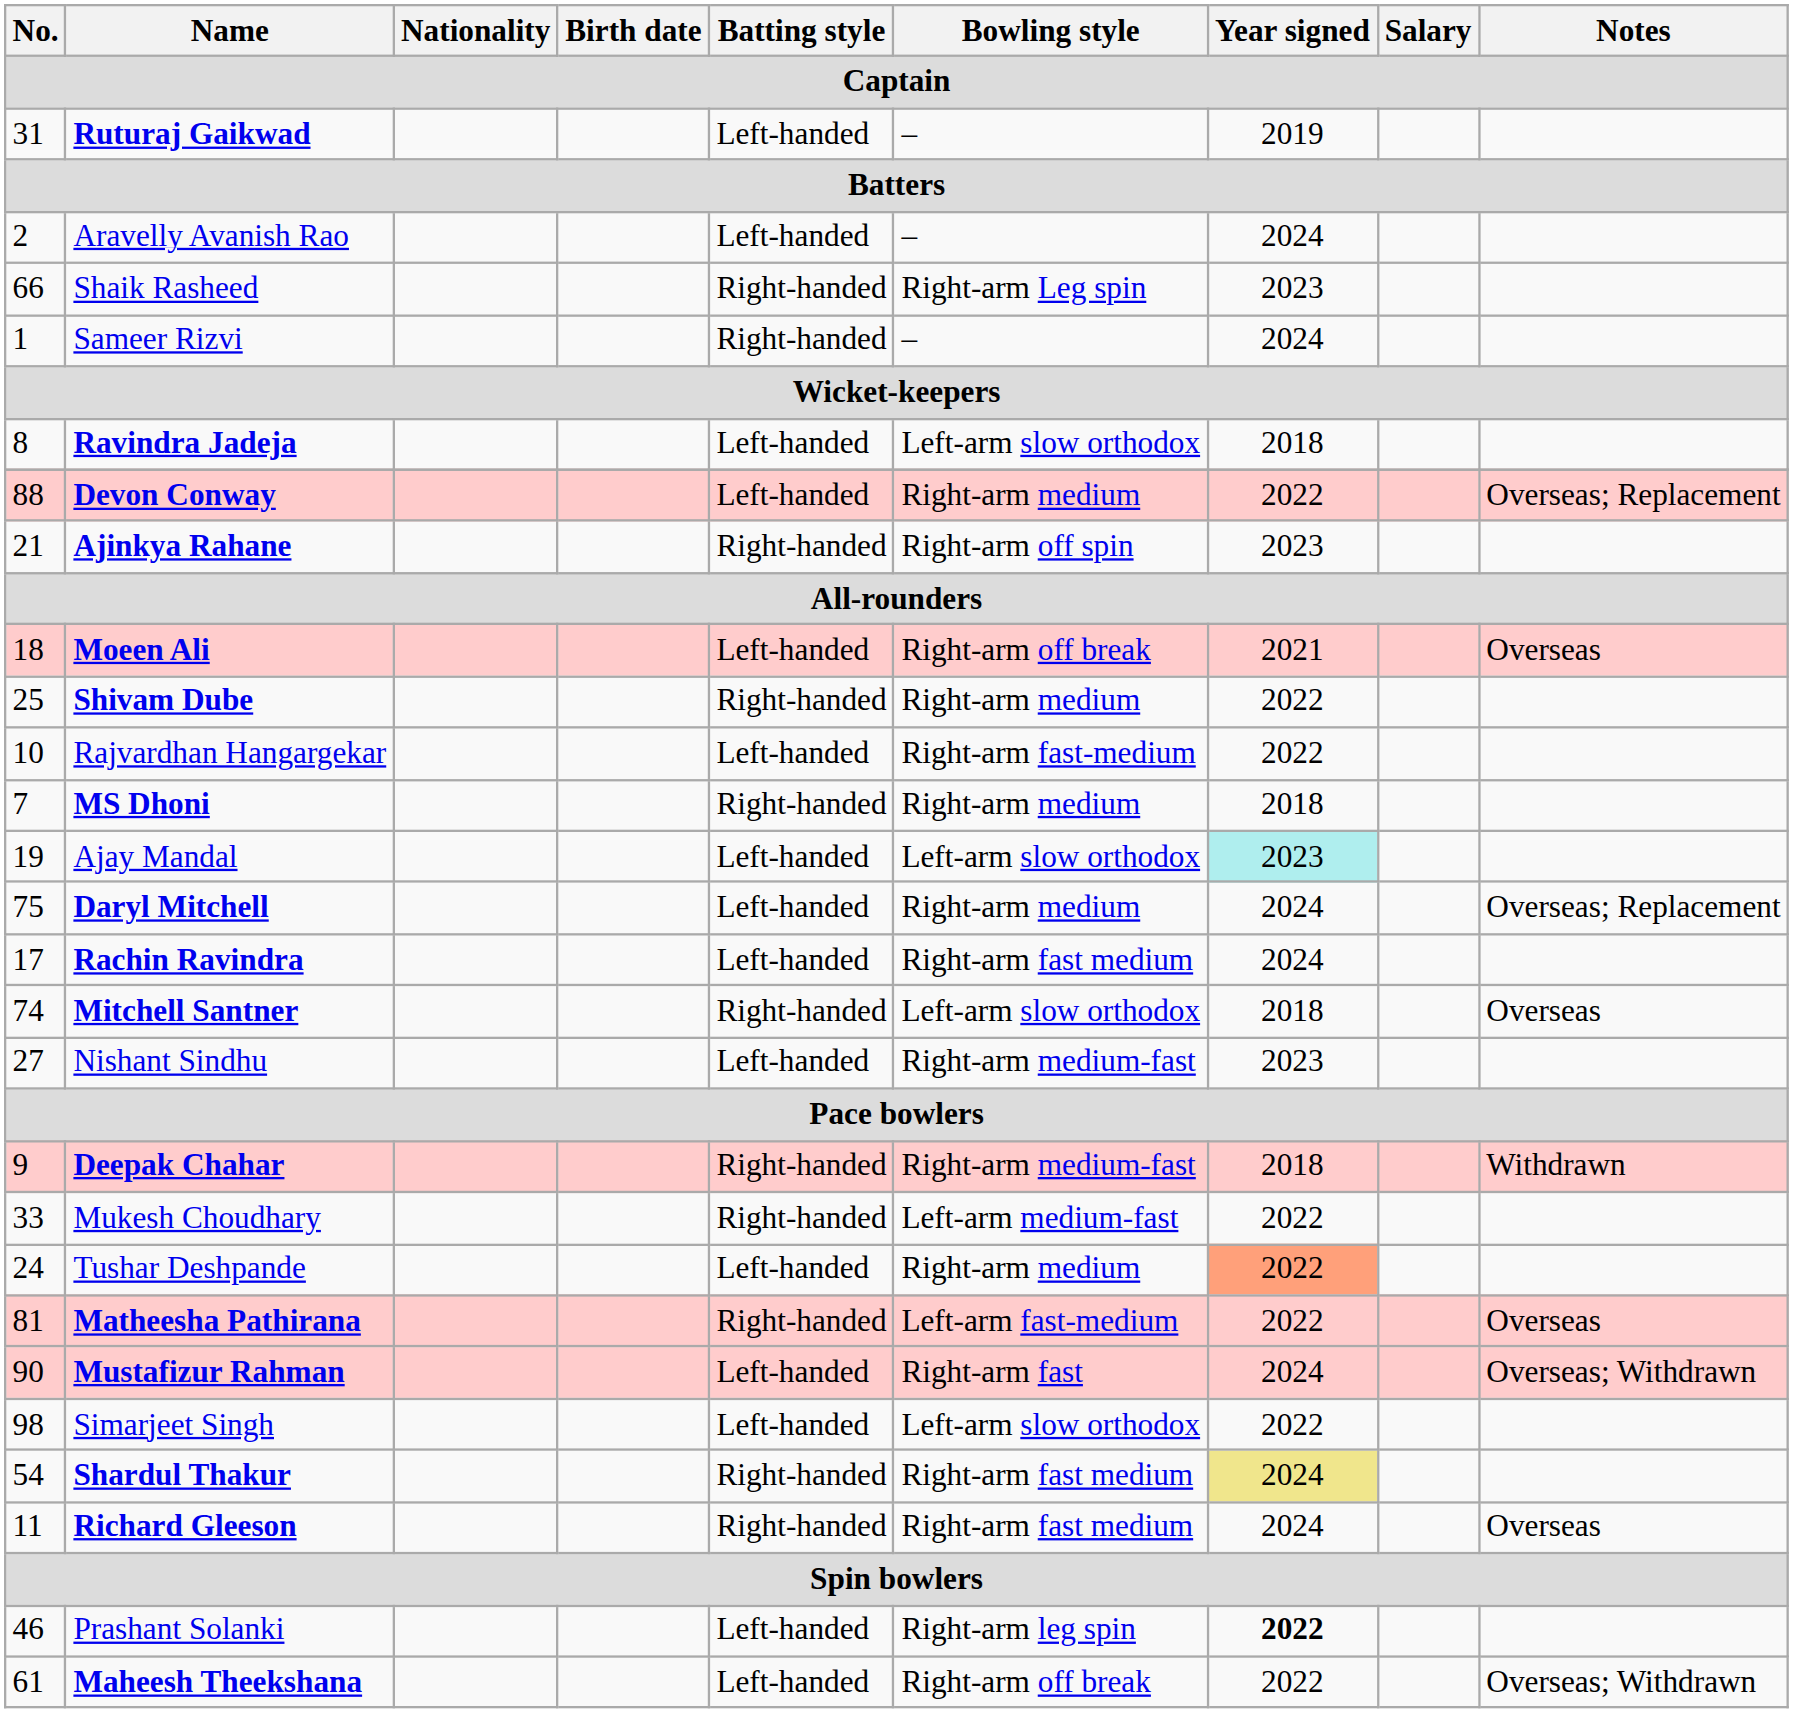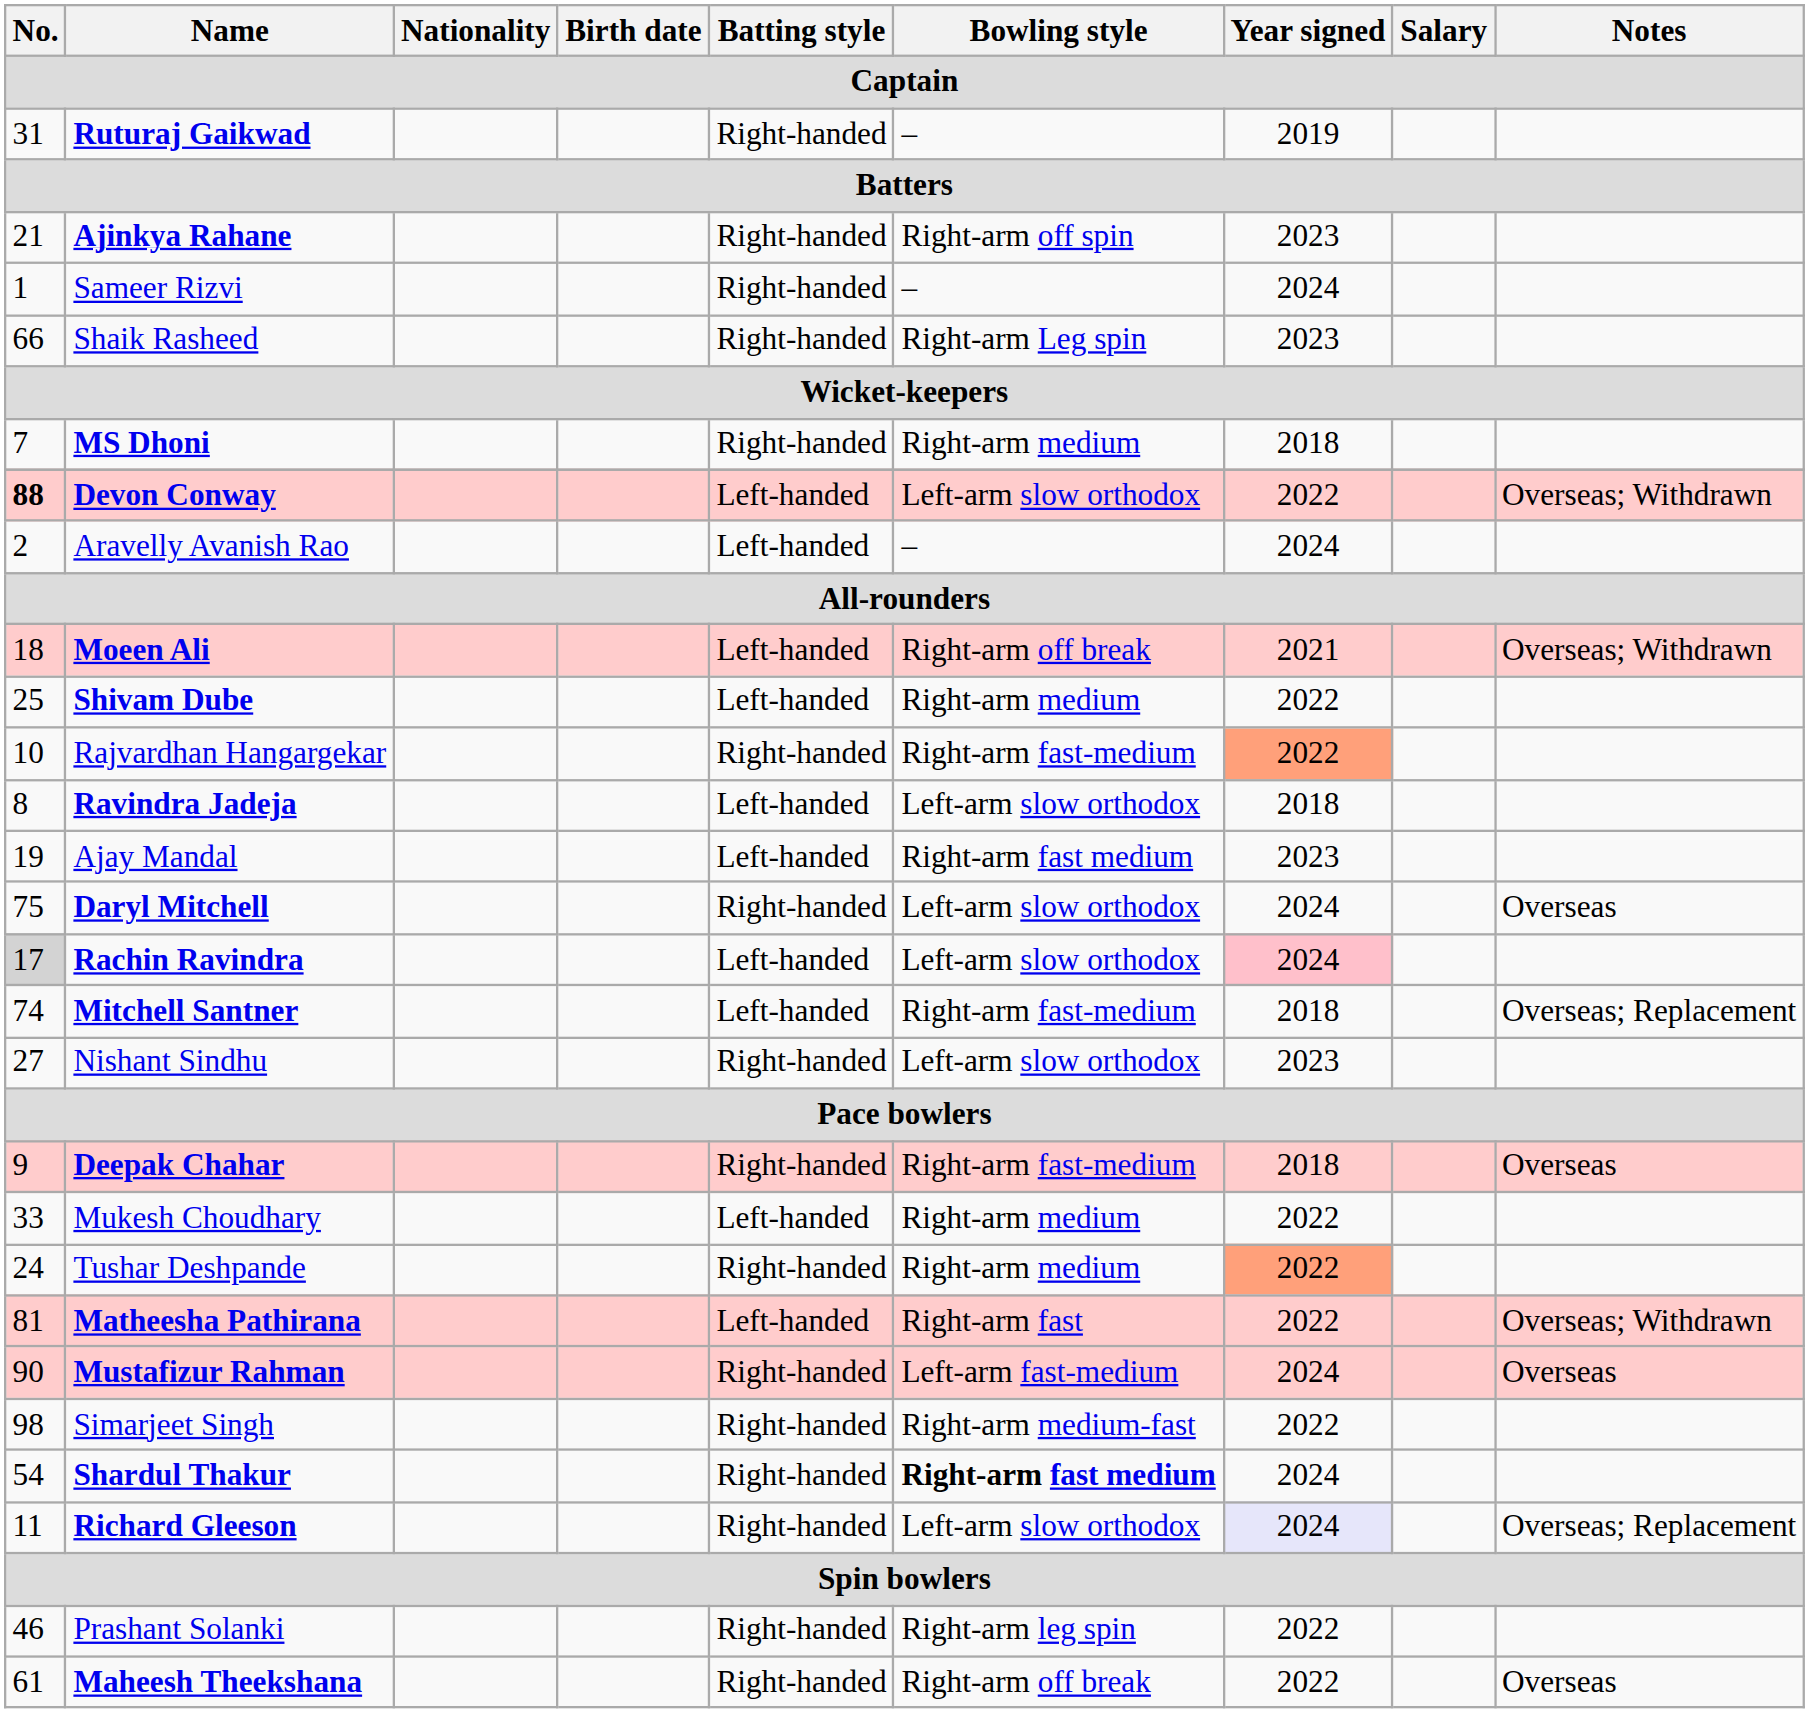(793, 133) Left-handed -> (801, 133) Right-handed
rows swapped: (182, 545) <-> (211, 236)
rows swapped: (166, 287) <-> (158, 339)
rows swapped: (142, 803) <-> (185, 442)
(28, 494) normal -> (28, 494) bold
(1021, 494) Right-arm medium -> (1051, 494) Left-arm slow orthodox
(1633, 494) Overseas; Replacement -> (1637, 494) Overseas; Withdrawn
(1544, 649) Overseas -> (1637, 649) Overseas; Withdrawn
(801, 700) Right-handed -> (793, 700) Left-handed
(793, 752) Left-handed -> (801, 752) Right-handed
(1292, 752) no background -> (1308, 752) lightsalmon background
(1051, 855) Left-arm slow orthodox -> (1047, 855) Right-arm fast medium
(1292, 855) paleturquoise background -> (1308, 855) no background
(793, 907) Left-handed -> (801, 907) Right-handed
(1021, 907) Right-arm medium -> (1051, 907) Left-arm slow orthodox
(1633, 907) Overseas; Replacement -> (1559, 907) Overseas
(28, 958) no background -> (28, 958) lightgrey background
(1047, 958) Right-arm fast medium -> (1051, 958) Left-arm slow orthodox
(1292, 958) no background -> (1308, 958) pink background
(801, 1010) Right-handed -> (793, 1010) Left-handed
(1051, 1010) Left-arm slow orthodox -> (1049, 1010) Right-arm fast-medium
(1544, 1010) Overseas -> (1649, 1010) Overseas; Replacement
(793, 1062) Left-handed -> (801, 1062) Right-handed
(1049, 1062) Right-arm medium-fast -> (1051, 1062) Left-arm slow orthodox
(1049, 1165) Right-arm medium-fast -> (1049, 1165) Right-arm fast-medium
(1556, 1165) Withdrawn -> (1559, 1165) Overseas
(801, 1216) Right-handed -> (793, 1216) Left-handed
(1040, 1216) Left-arm medium-fast -> (1021, 1216) Right-arm medium
(793, 1268) Left-handed -> (801, 1268) Right-handed
(801, 1320) Right-handed -> (793, 1320) Left-handed
(1040, 1320) Left-arm fast-medium -> (992, 1320) Right-arm fast
(1544, 1320) Overseas -> (1637, 1320) Overseas; Withdrawn
(793, 1371) Left-handed -> (801, 1371) Right-handed
(992, 1371) Right-arm fast -> (1040, 1371) Left-arm fast-medium
(1621, 1371) Overseas; Withdrawn -> (1559, 1371) Overseas
(793, 1423) Left-handed -> (801, 1423) Right-handed
(1051, 1423) Left-arm slow orthodox -> (1049, 1423) Right-arm medium-fast
(1047, 1474) normal -> (1059, 1474) bold
(1292, 1474) khaki background -> (1308, 1474) no background
(1047, 1526) Right-arm fast medium -> (1051, 1526) Left-arm slow orthodox
(1292, 1526) no background -> (1308, 1526) lavender background
(1544, 1526) Overseas -> (1649, 1526) Overseas; Replacement
(793, 1629) Left-handed -> (801, 1629) Right-handed
(1292, 1629) bold -> (1308, 1629) normal
(793, 1681) Left-handed -> (801, 1681) Right-handed
(1621, 1681) Overseas; Withdrawn -> (1559, 1681) Overseas
